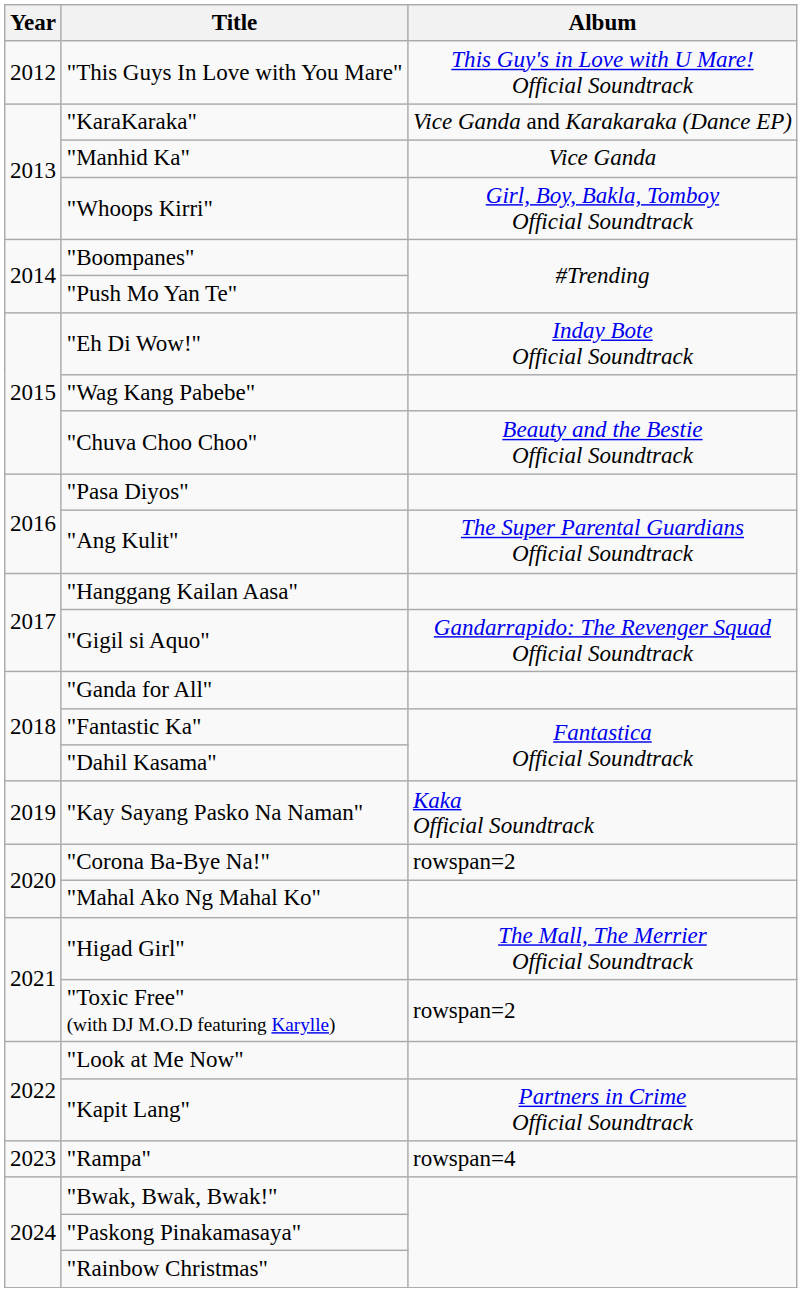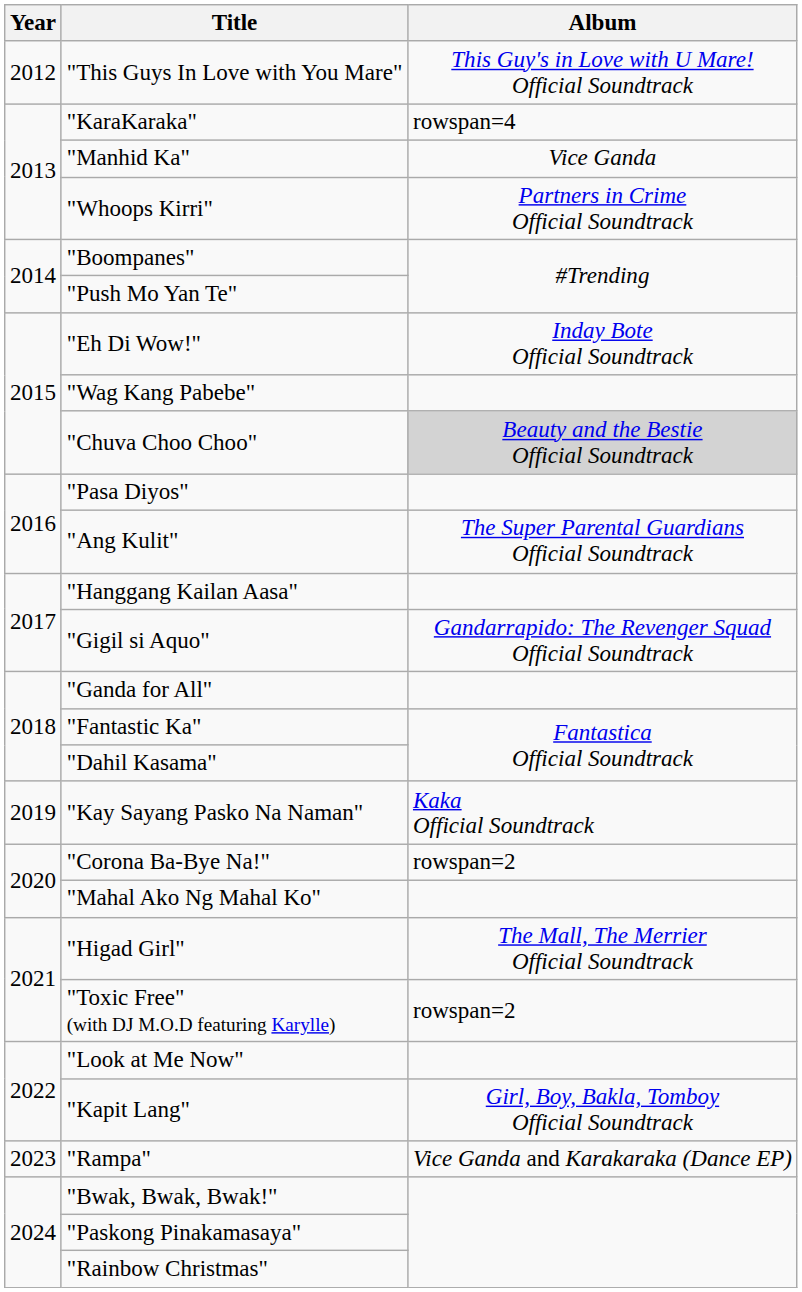(602, 121) Vice Ganda and Karakaraka (Dance EP) -> (464, 121) rowspan=4
(602, 207) Girl, Boy, Bakla, Tomboy Official Soundtrack -> (602, 207) Partners in Crime Official Soundtrack
(602, 442) no background -> (602, 442) lightgrey background
(602, 1109) Partners in Crime Official Soundtrack -> (602, 1109) Girl, Boy, Bakla, Tomboy Official Soundtrack
(464, 1158) rowspan=4 -> (602, 1158) Vice Ganda and Karakaraka (Dance EP)
